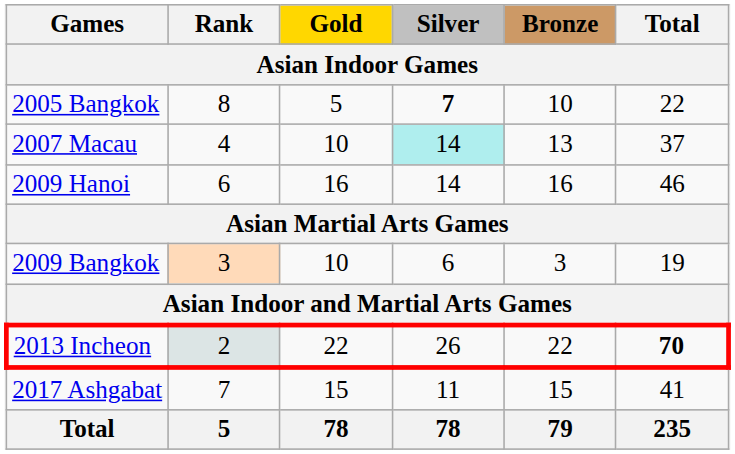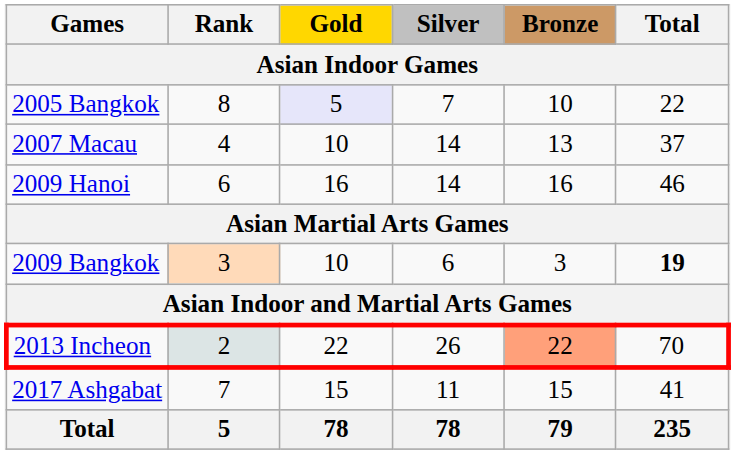(336, 104) no background -> (336, 104) lavender background
(448, 104) bold -> (448, 104) normal
(448, 143) paleturquoise background -> (448, 143) no background
(672, 263) normal -> (672, 263) bold
(560, 346) no background -> (560, 346) lightsalmon background
(671, 346) bold -> (671, 346) normal
